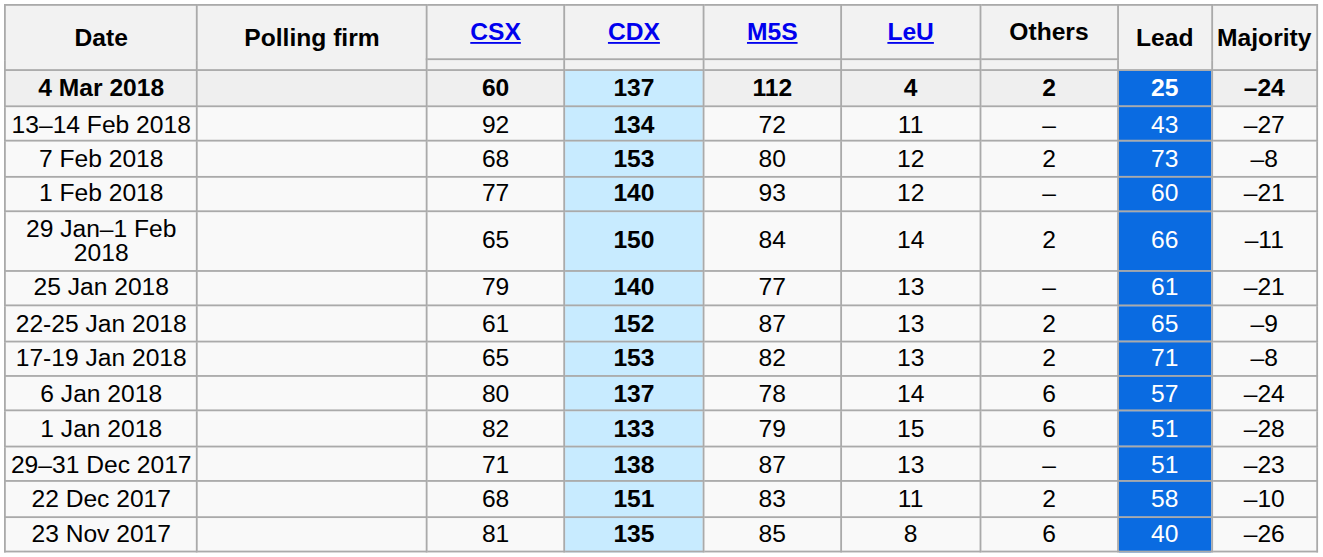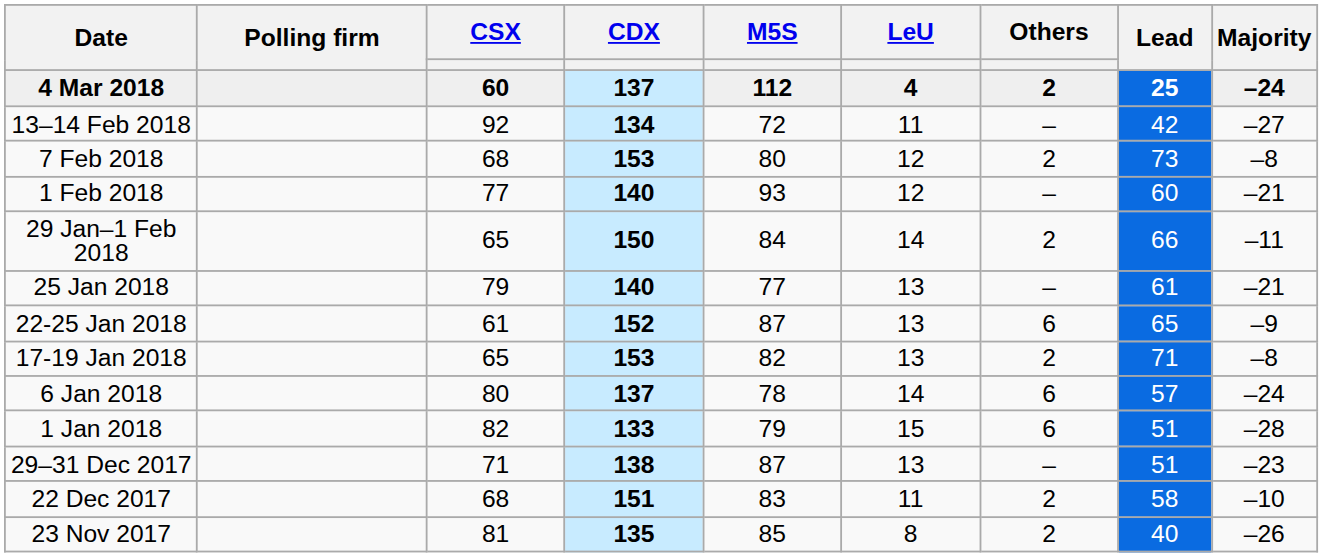(1165, 123) 43 -> (1165, 123) 42
(1049, 323) 2 -> (1049, 323) 6
(1049, 534) 6 -> (1049, 534) 2
